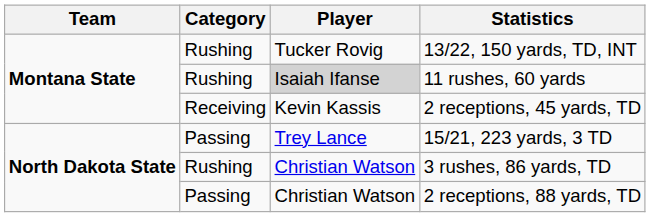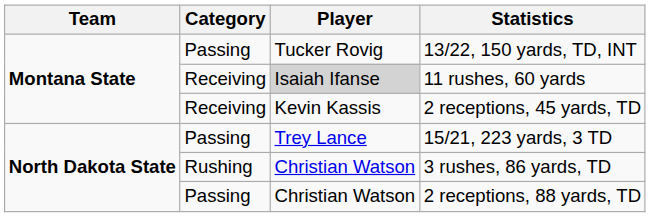(219, 49) Rushing -> (218, 49) Passing
(219, 78) Rushing -> (225, 78) Receiving
